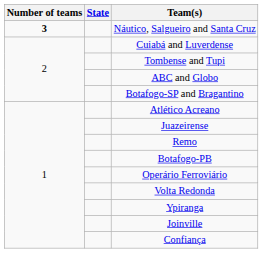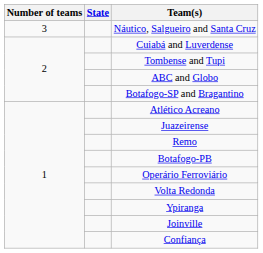(44, 28) bold -> (44, 28) normal
